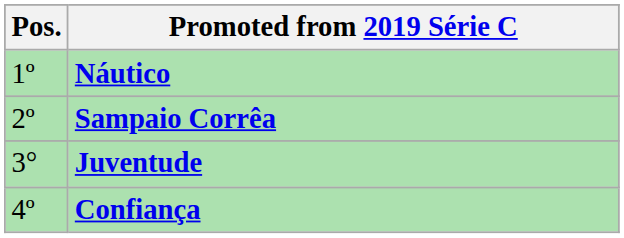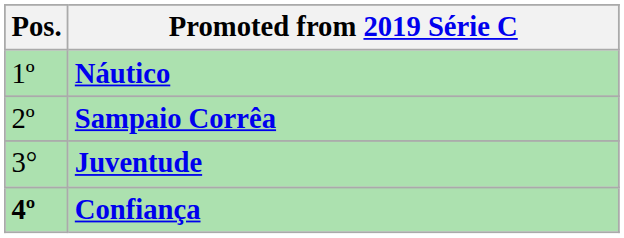(23, 208) normal -> (23, 208) bold
